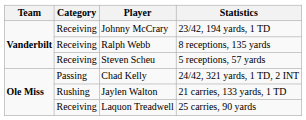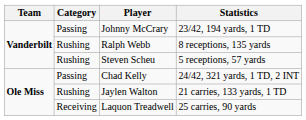(77, 29) Receiving -> (72, 29) Passing
(77, 44) Receiving -> (73, 44) Rushing
(77, 60) Receiving -> (73, 60) Rushing
